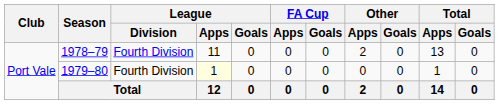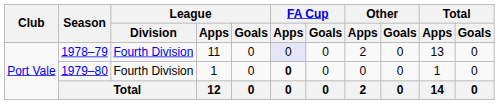(288, 52) no background -> (288, 52) lavender background
(214, 71) lightyellow background -> (214, 71) no background
(288, 71) normal -> (288, 71) bold
